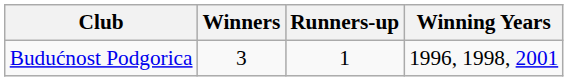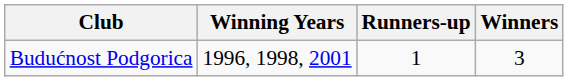columns swapped: (241, 22) <-> (484, 22)
